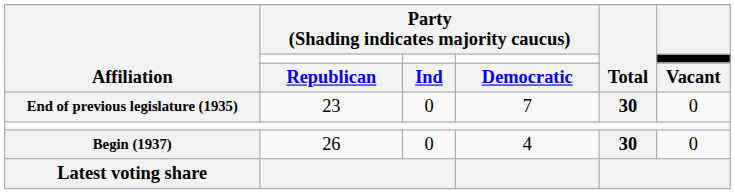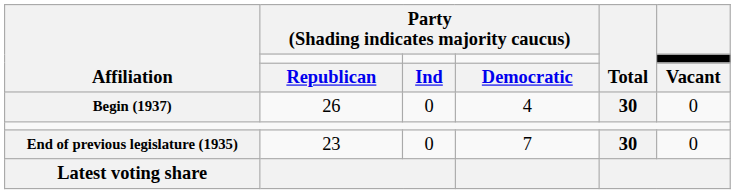rows swapped: (132, 106) <-> (132, 144)
